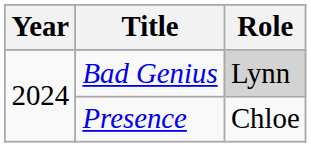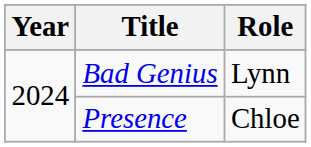(260, 73) lightgrey background -> (260, 73) no background
